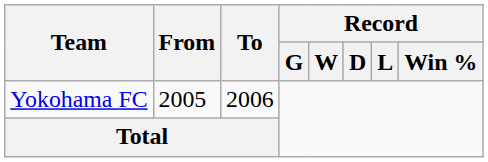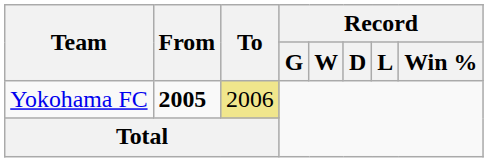(182, 99) normal -> (182, 99) bold
(250, 99) no background -> (250, 99) khaki background
